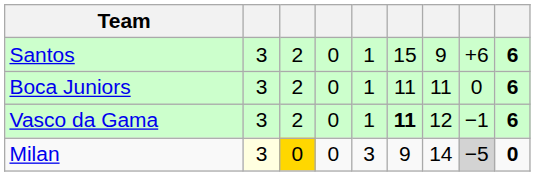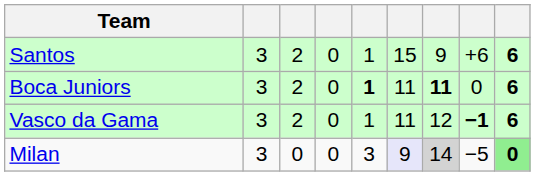(369, 87) normal -> (369, 87) bold
(441, 87) normal -> (441, 87) bold
(405, 120) bold -> (405, 120) normal
(477, 120) normal -> (477, 120) bold
(261, 154) lightyellow background -> (261, 154) no background
(297, 154) gold background -> (297, 154) no background
(405, 154) no background -> (405, 154) lavender background
(441, 154) no background -> (441, 154) lightgrey background
(477, 154) lightgrey background -> (477, 154) no background
(513, 154) no background -> (513, 154) lightgreen background
